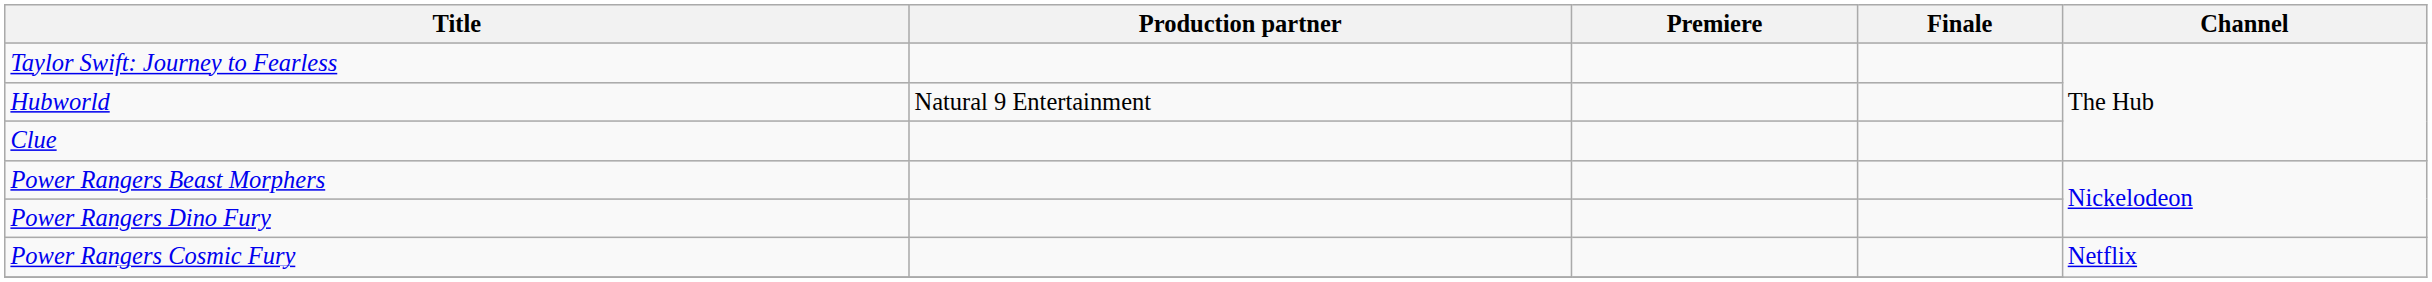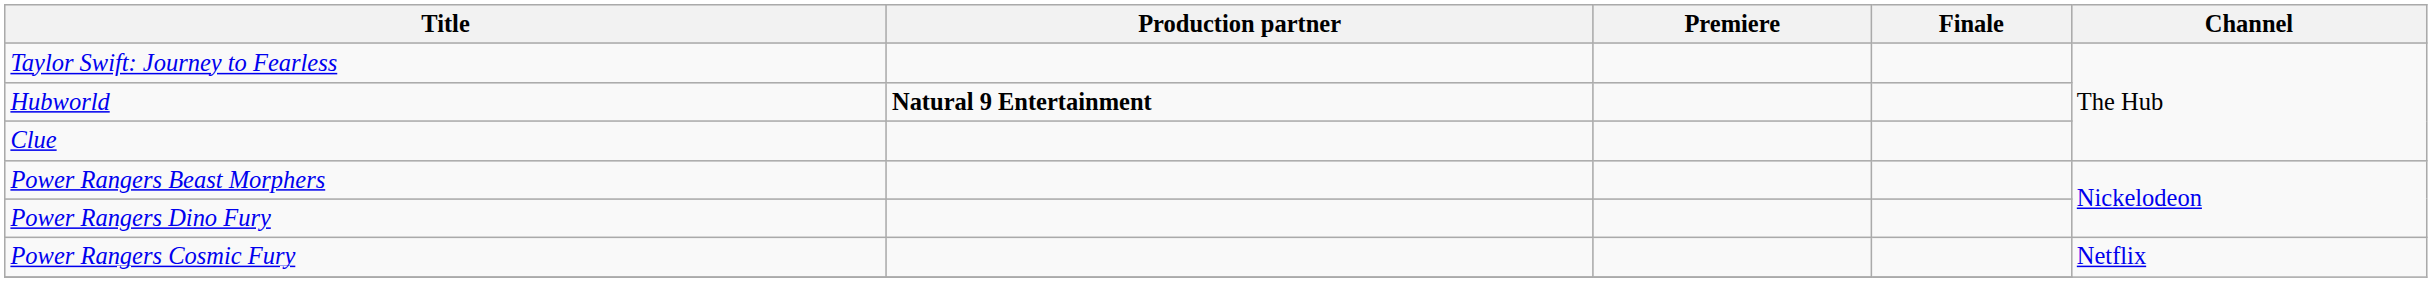(1033, 101) normal -> (1022, 101) bold
